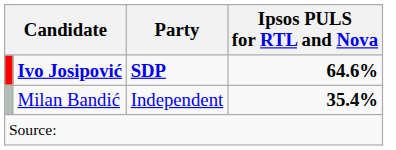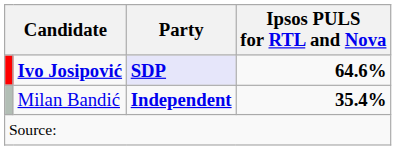(148, 70) no background -> (148, 70) lavender background
(177, 99) normal -> (181, 99) bold
